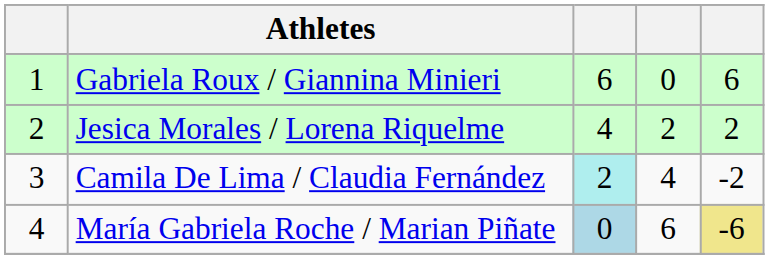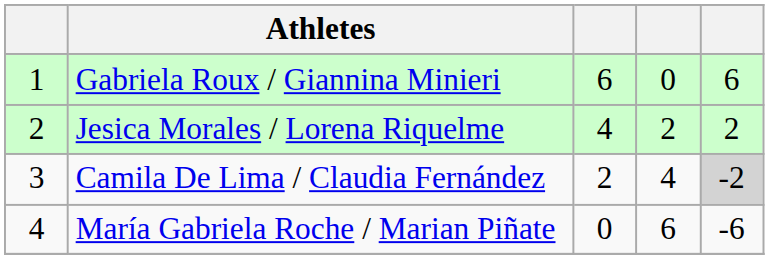(605, 178) paleturquoise background -> (605, 178) no background
(732, 178) no background -> (732, 178) lightgrey background
(605, 228) lightblue background -> (605, 228) no background
(732, 228) khaki background -> (732, 228) no background
